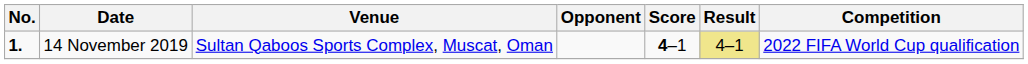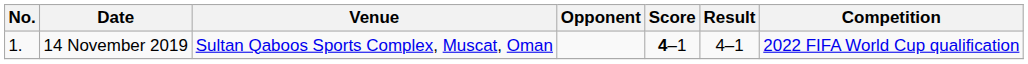(16, 44) bold -> (16, 44) normal
(730, 44) khaki background -> (730, 44) no background
